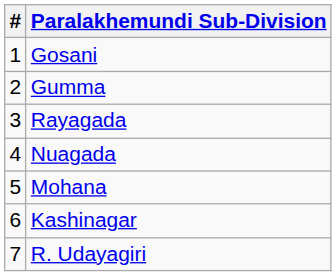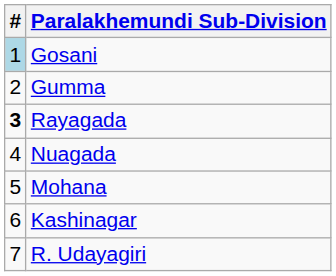(15, 54) no background -> (15, 54) lightblue background
(15, 120) normal -> (15, 120) bold
